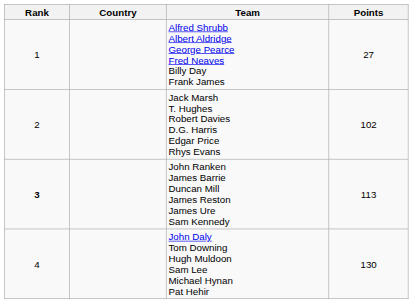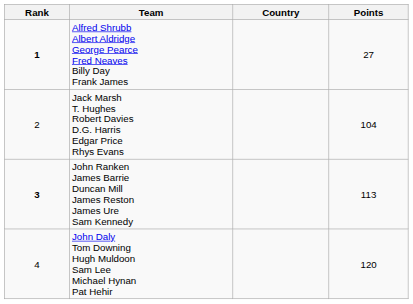columns swapped: (118, 12) <-> (248, 12)
(37, 55) normal -> (37, 55) bold
(369, 125) 102 -> (369, 125) 104
(369, 264) 130 -> (369, 264) 120
